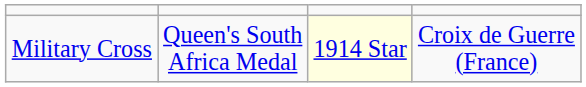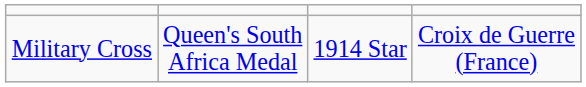(360, 48) lightyellow background -> (360, 48) no background
